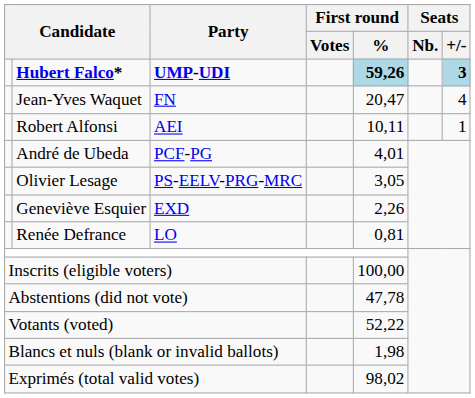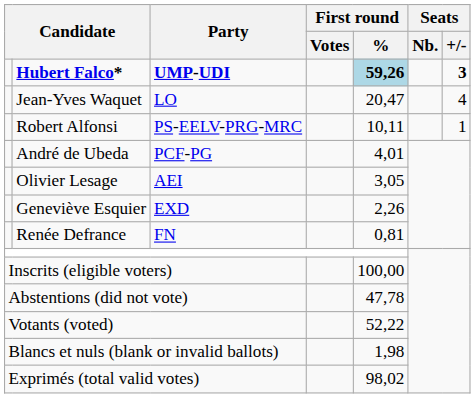(462, 72) lightblue background -> (462, 72) no background
(165, 99) FN -> (165, 99) LO
(168, 126) AEI -> (228, 126) PS-EELV-PRG-MRC
(228, 180) PS-EELV-PRG-MRC -> (168, 180) AEI
(165, 235) LO -> (165, 235) FN
